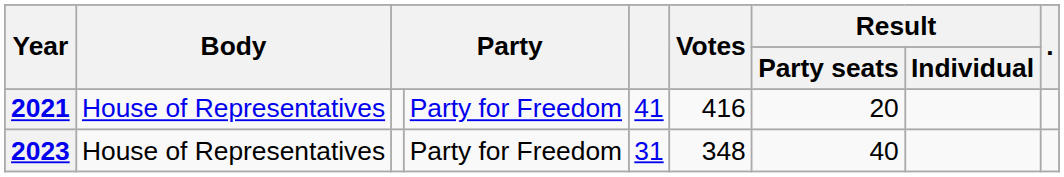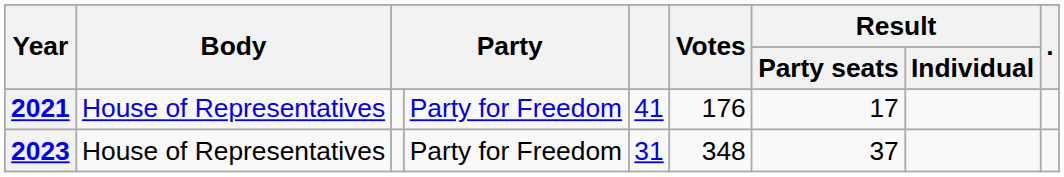(724, 109) 416 -> (724, 109) 176
(884, 109) 20 -> (884, 109) 17
(884, 151) 40 -> (884, 151) 37
